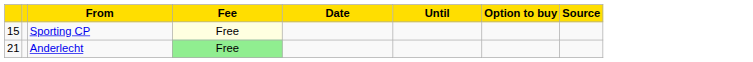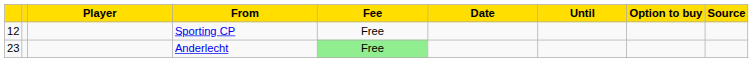+ column: (100, 13)
(13, 31) 15 -> (13, 31) 12
(227, 31) lightyellow background -> (373, 31) no background
(13, 48) 21 -> (13, 48) 23
